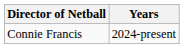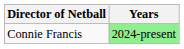(144, 33) no background -> (144, 33) lightgreen background
